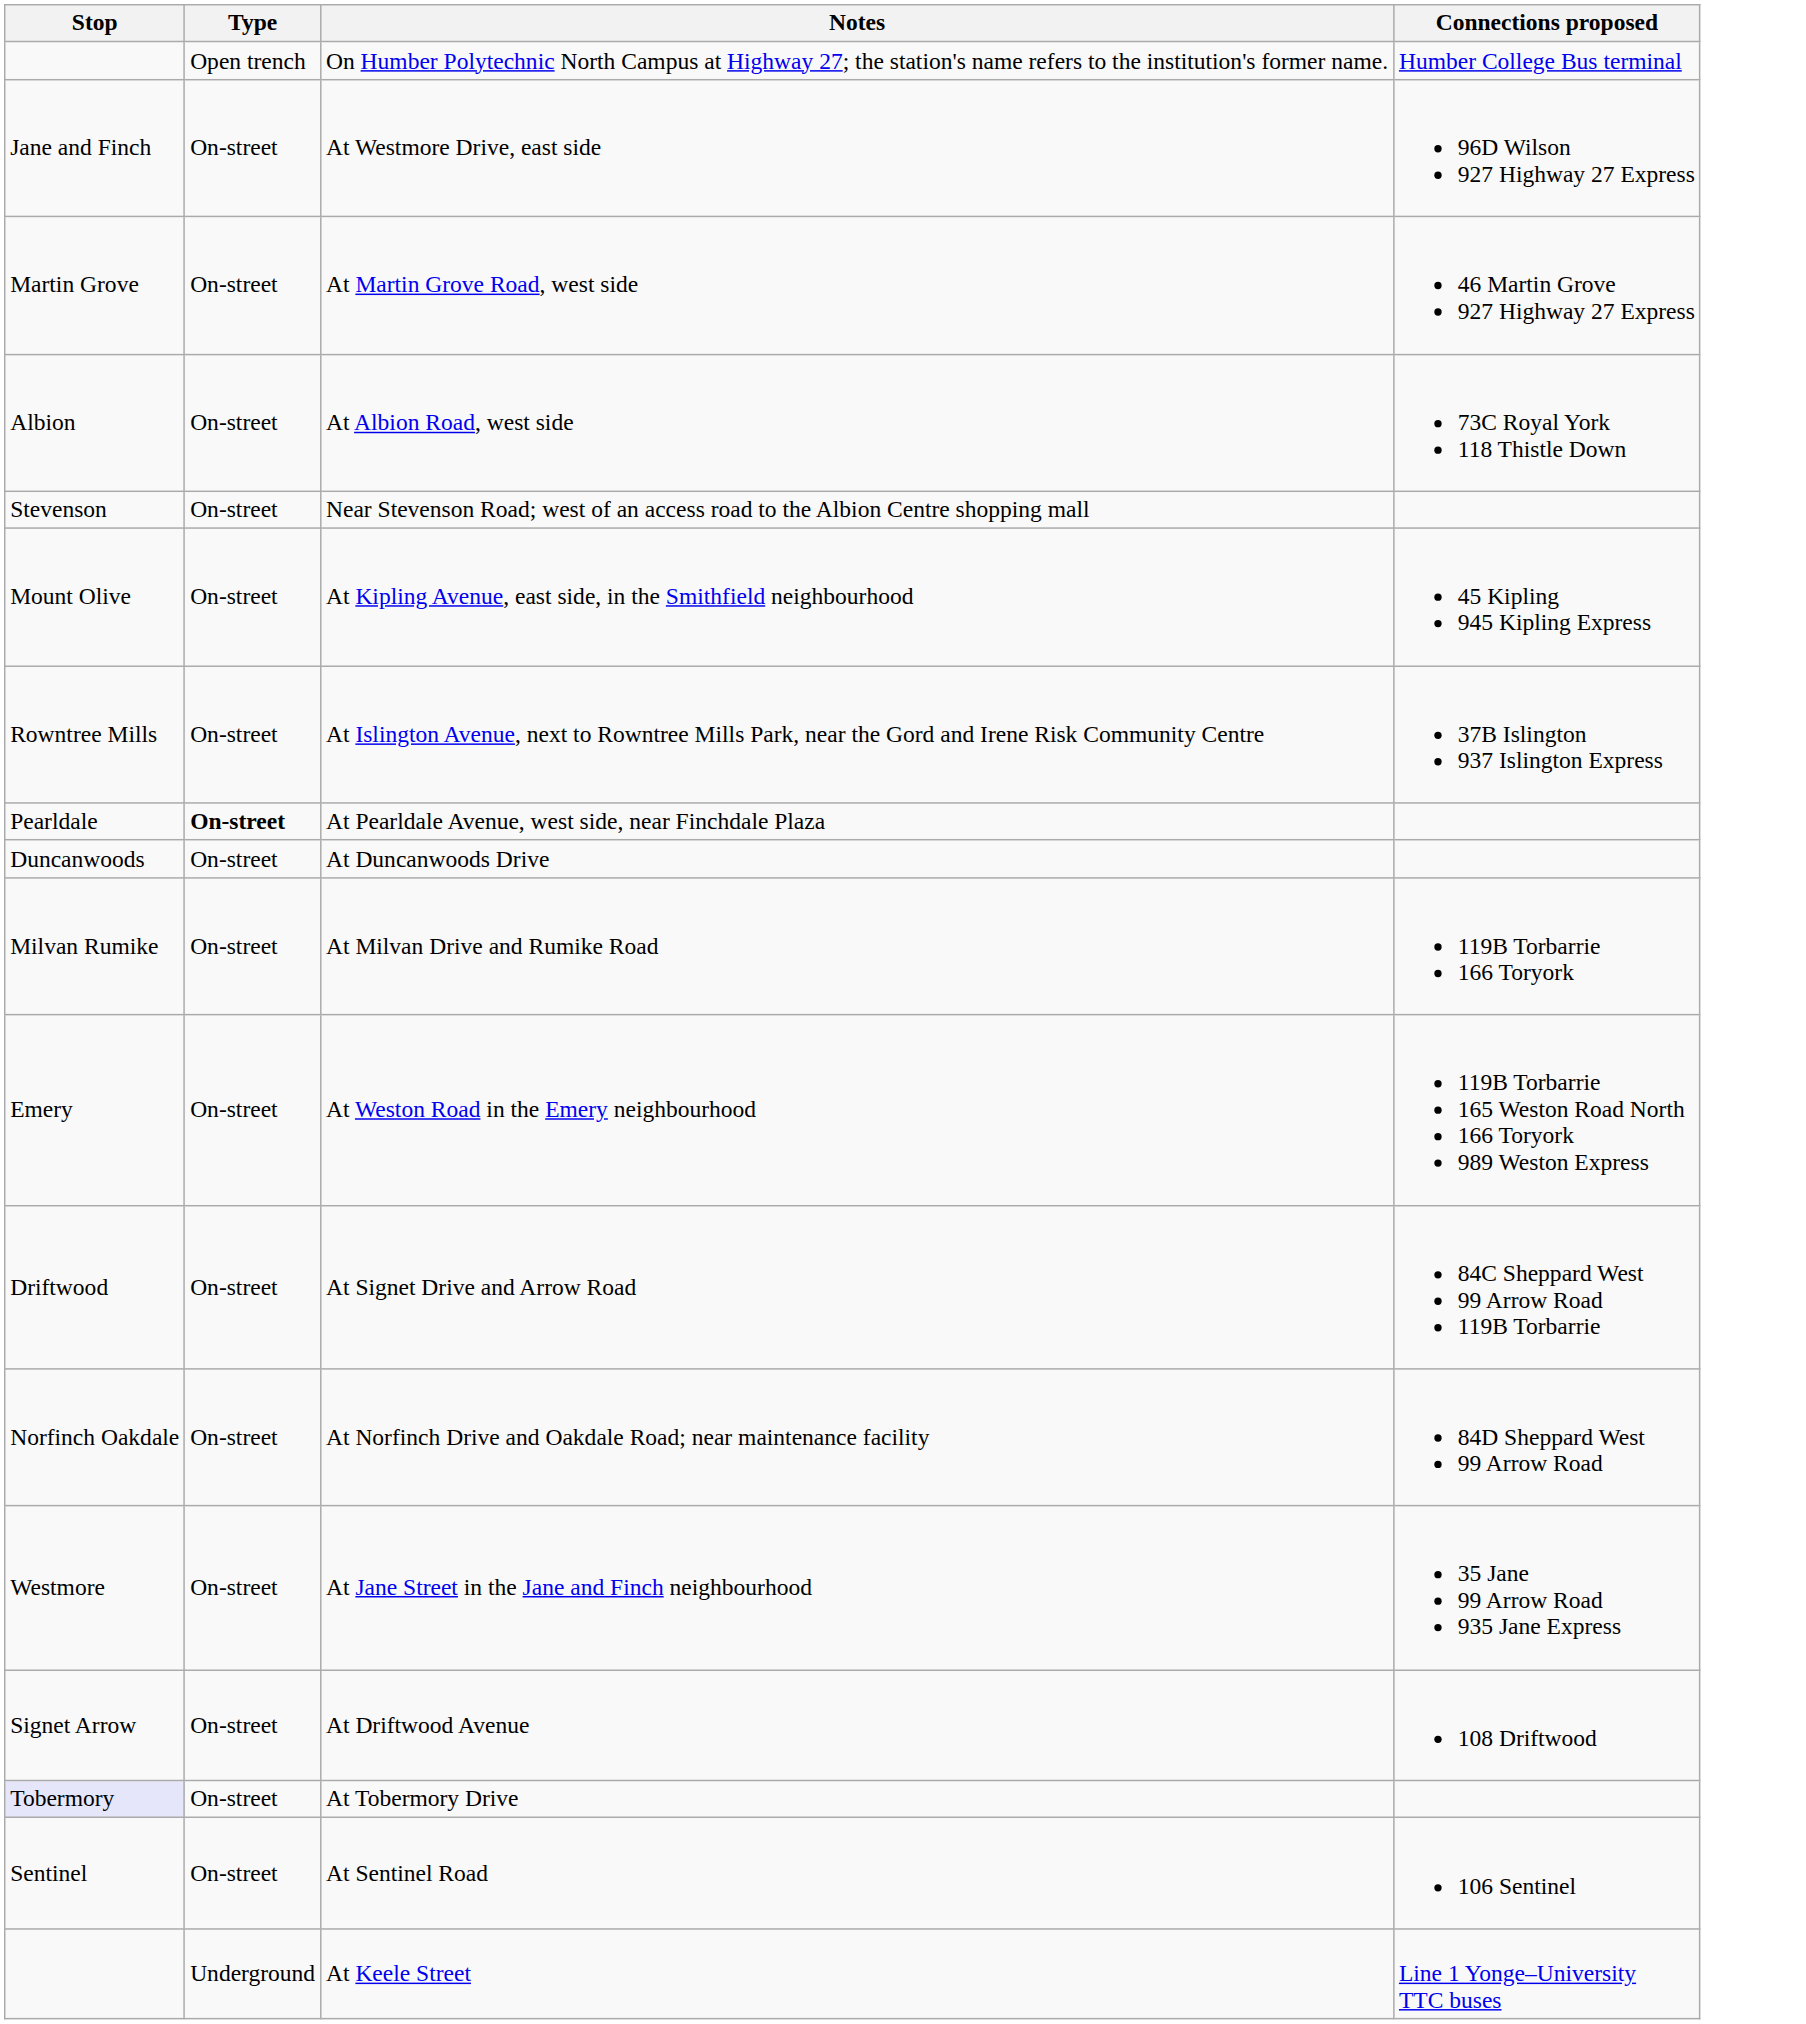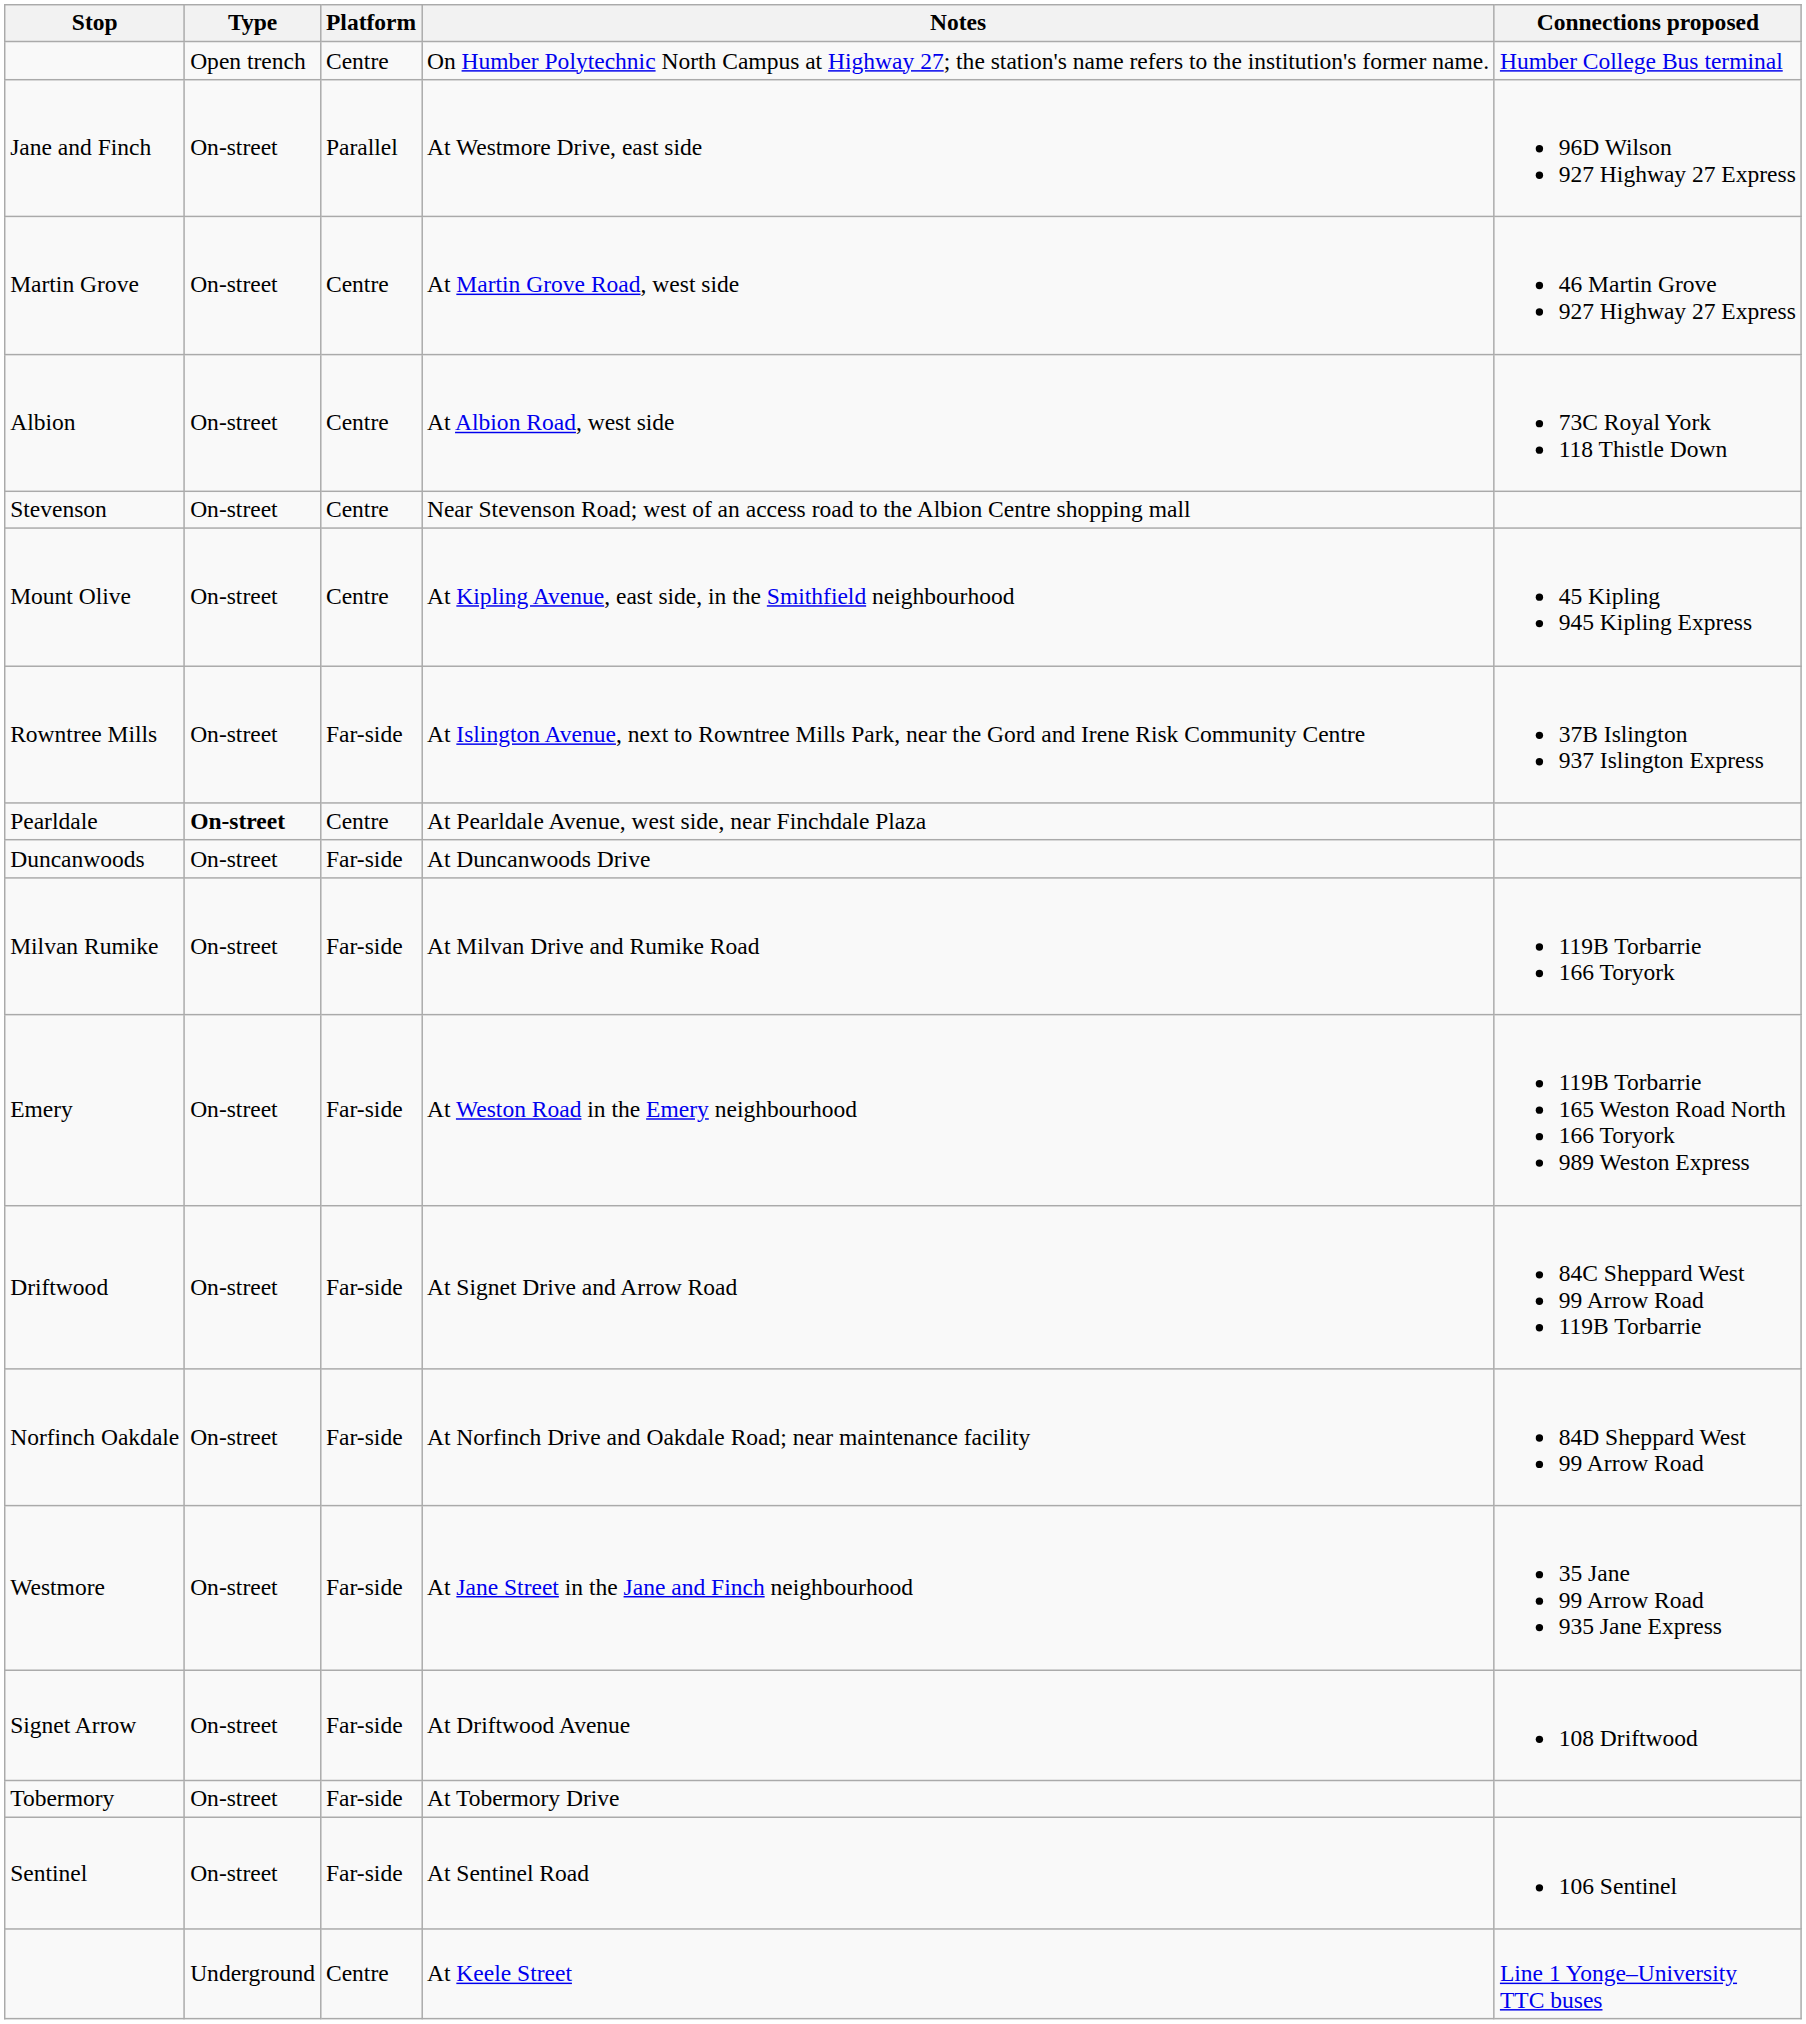+ column: (371, 23)
(62, 1798) lavender background -> (62, 1798) no background
